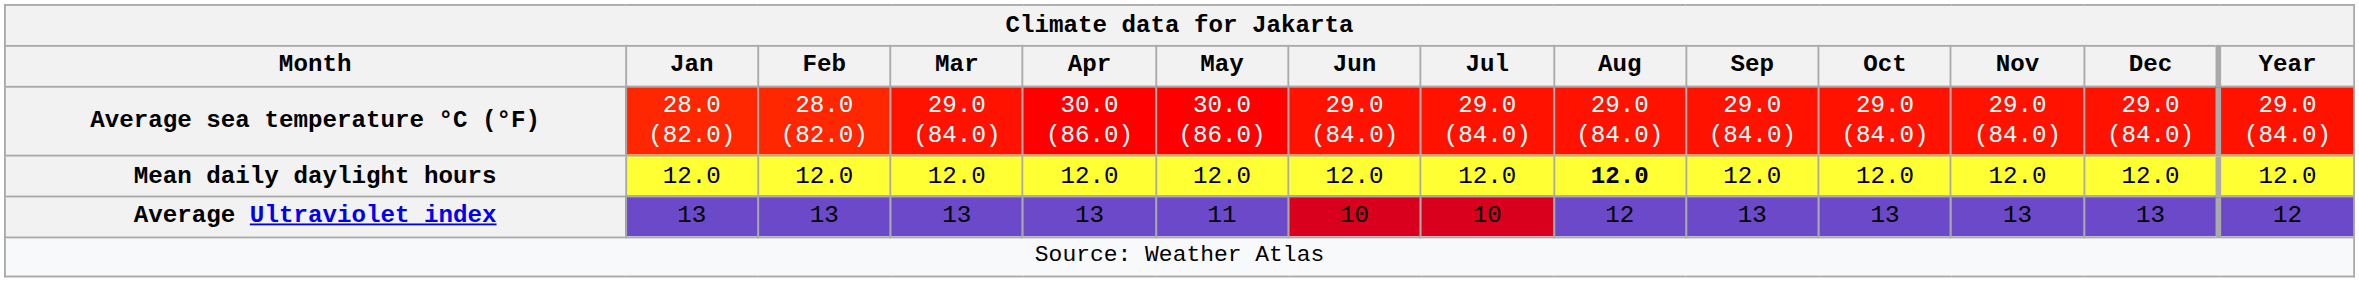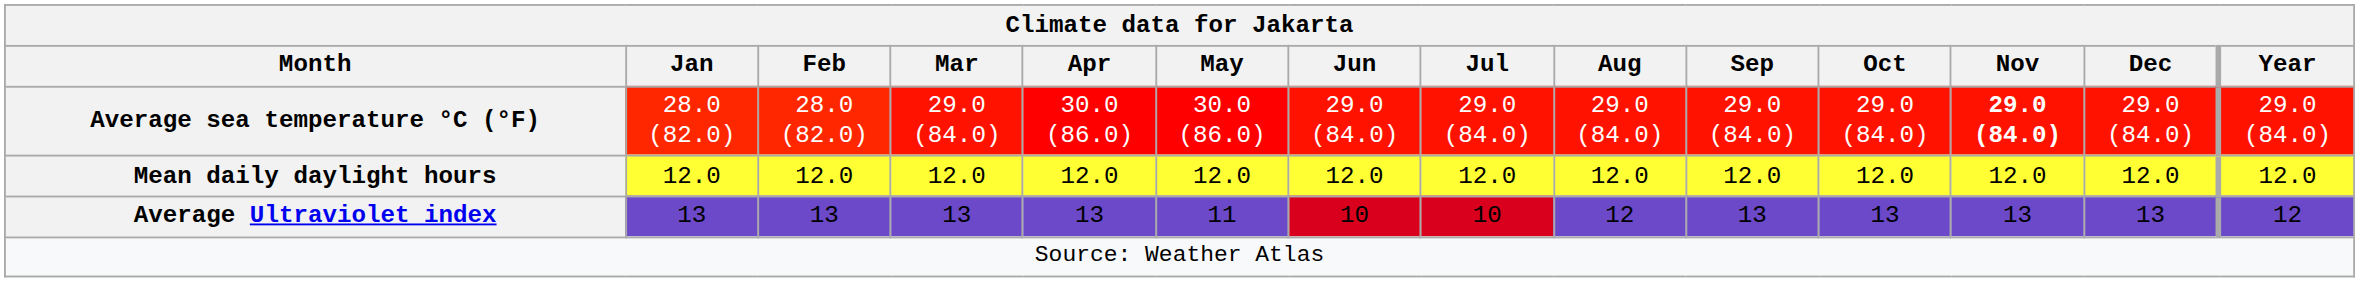(2018, 120) normal -> (2018, 120) bold
(1620, 175) bold -> (1620, 175) normal
